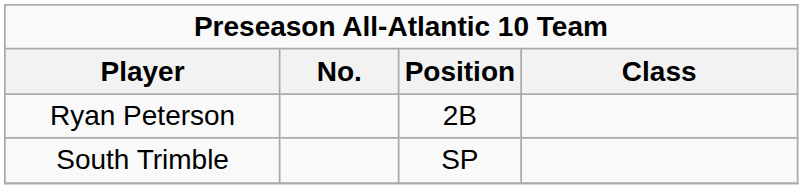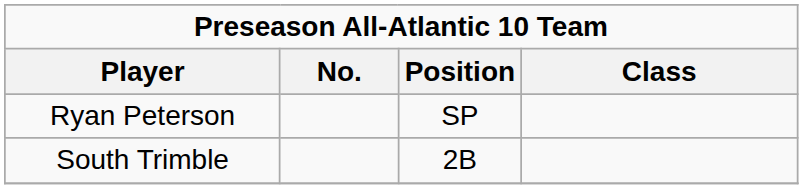(460, 115) 2B -> (460, 115) SP
(460, 159) SP -> (460, 159) 2B
